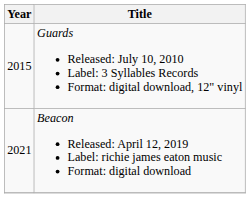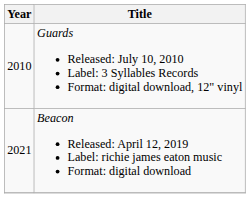(19, 66) 2015 -> (19, 66) 2010
